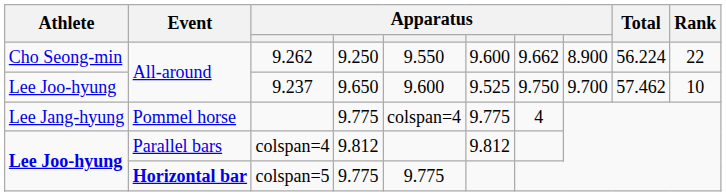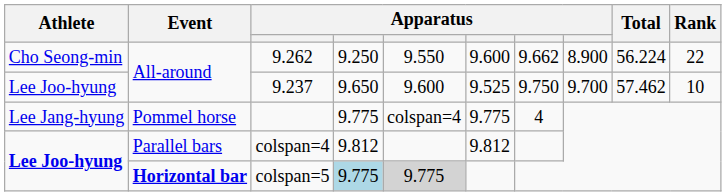(358, 176) no background -> (358, 176) lightblue background
(424, 176) no background -> (424, 176) lightgrey background
